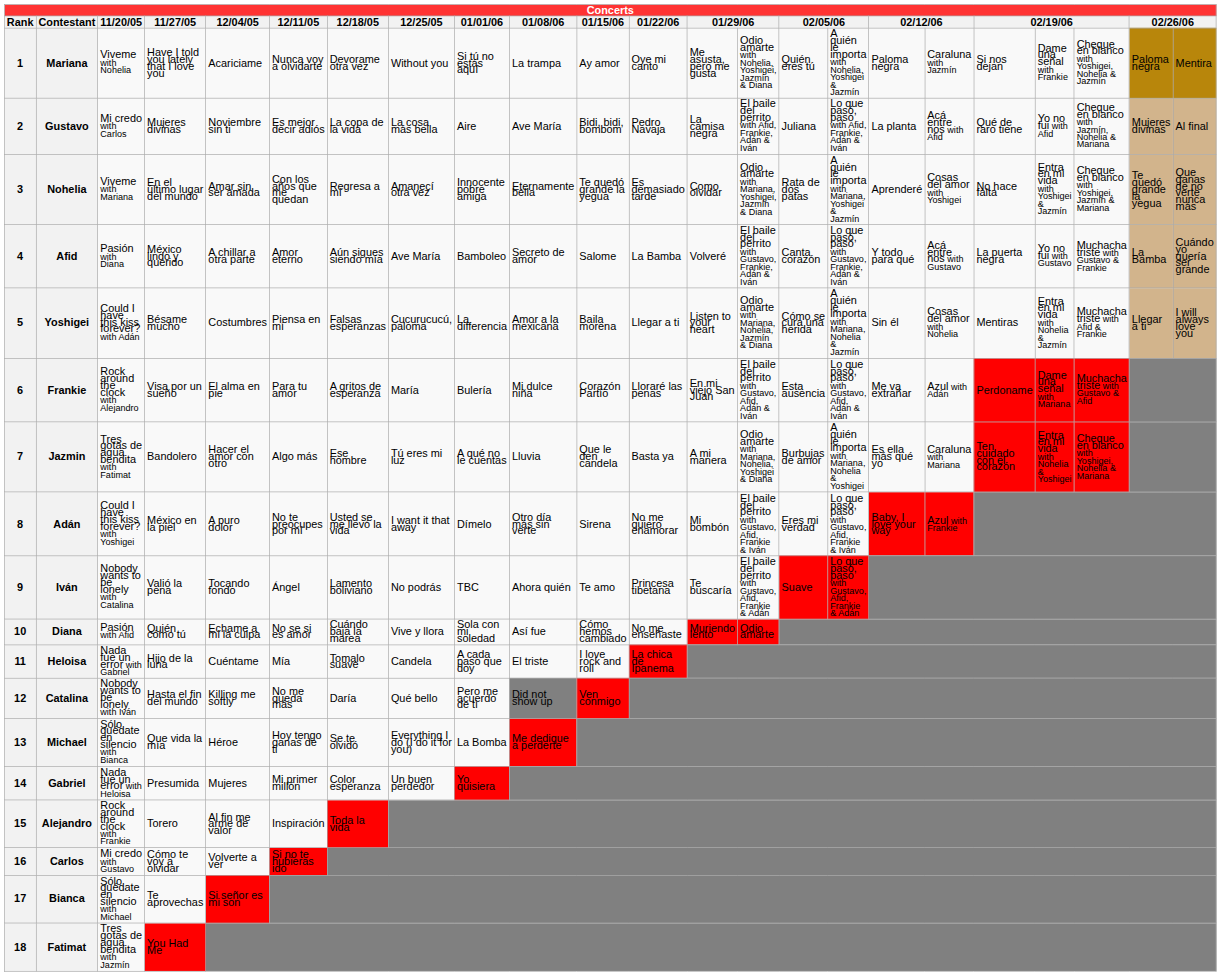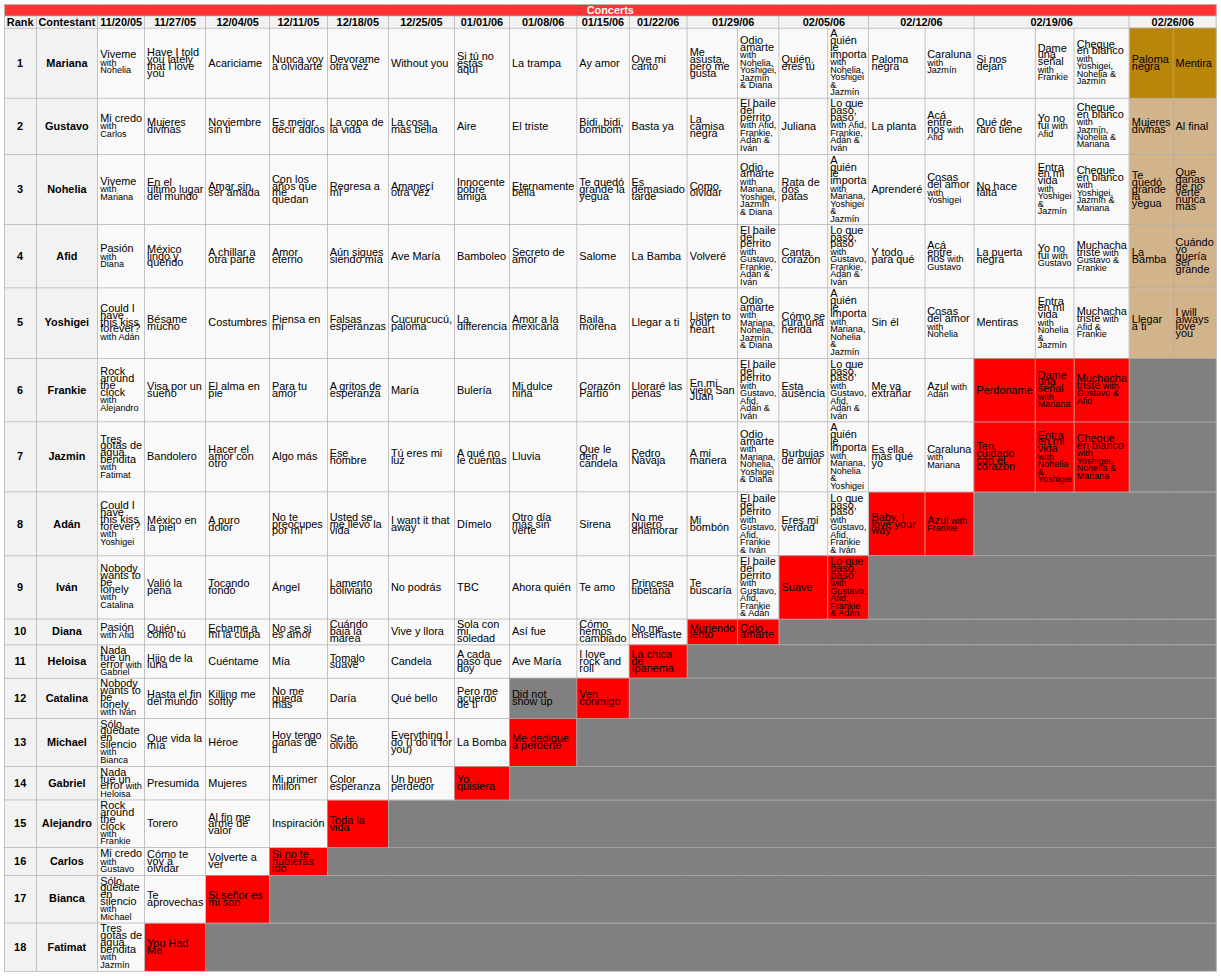(537, 126) Ave María -> (530, 126) El triste
(648, 126) Pedro Navaja -> (653, 126) Basta ya
(653, 457) Basta ya -> (648, 457) Pedro Navaja
(530, 661) El triste -> (537, 661) Ave María
